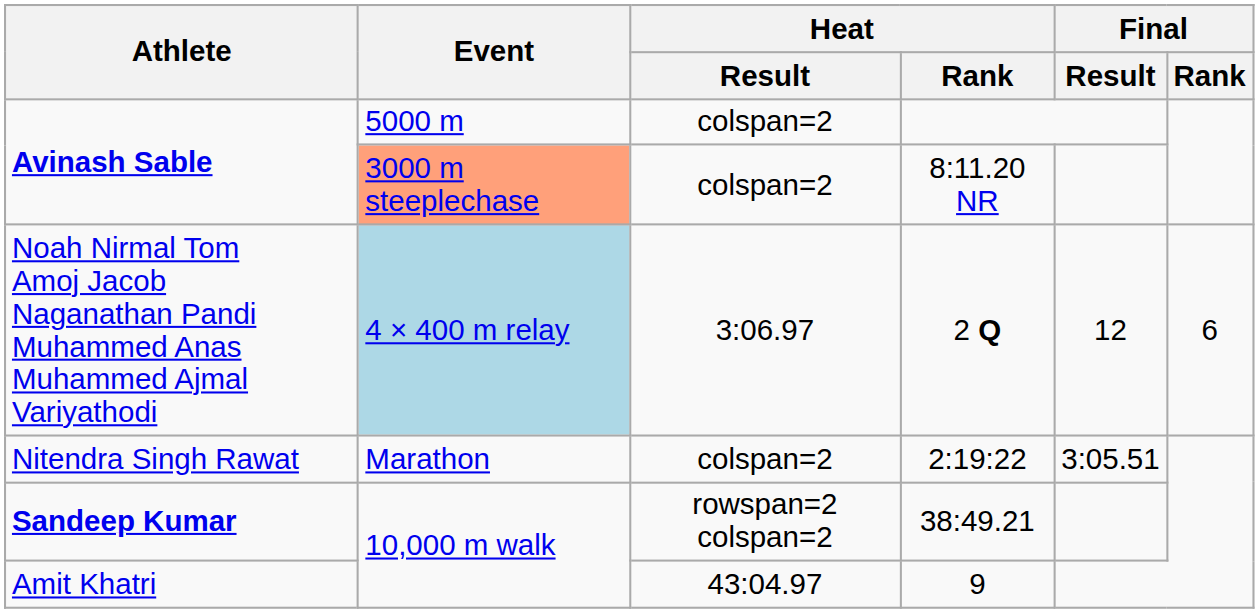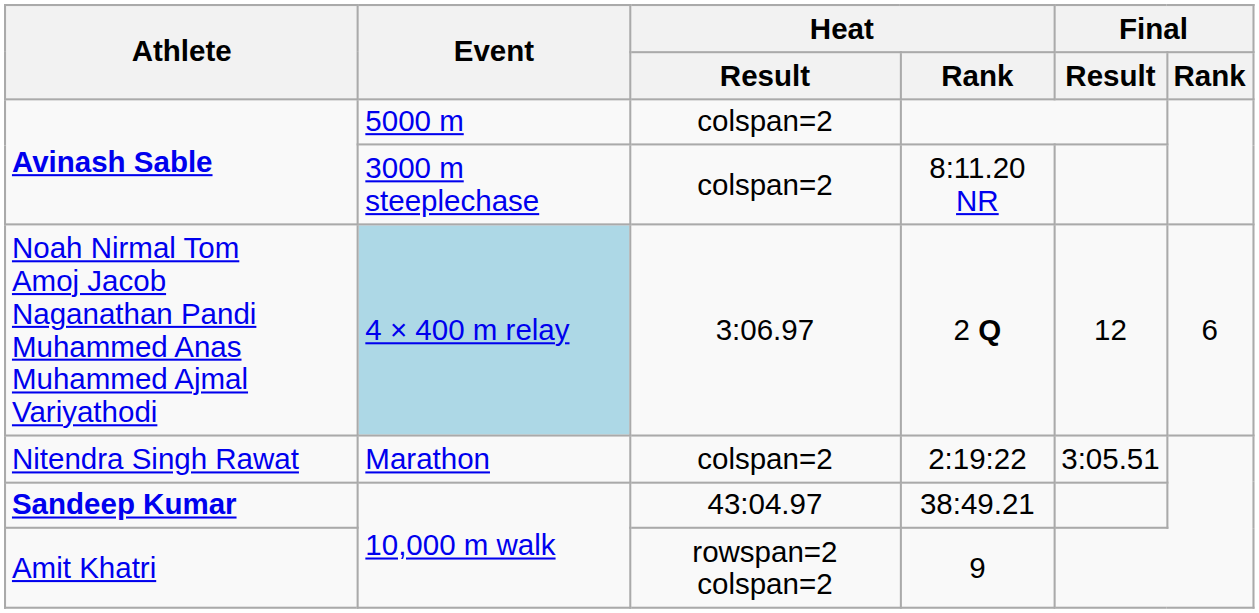(452, 185) lightsalmon background -> (452, 185) no background
(765, 522) rowspan=2 colspan=2 -> (765, 505) 43:04.97
(765, 585) 43:04.97 -> (765, 568) rowspan=2 colspan=2
